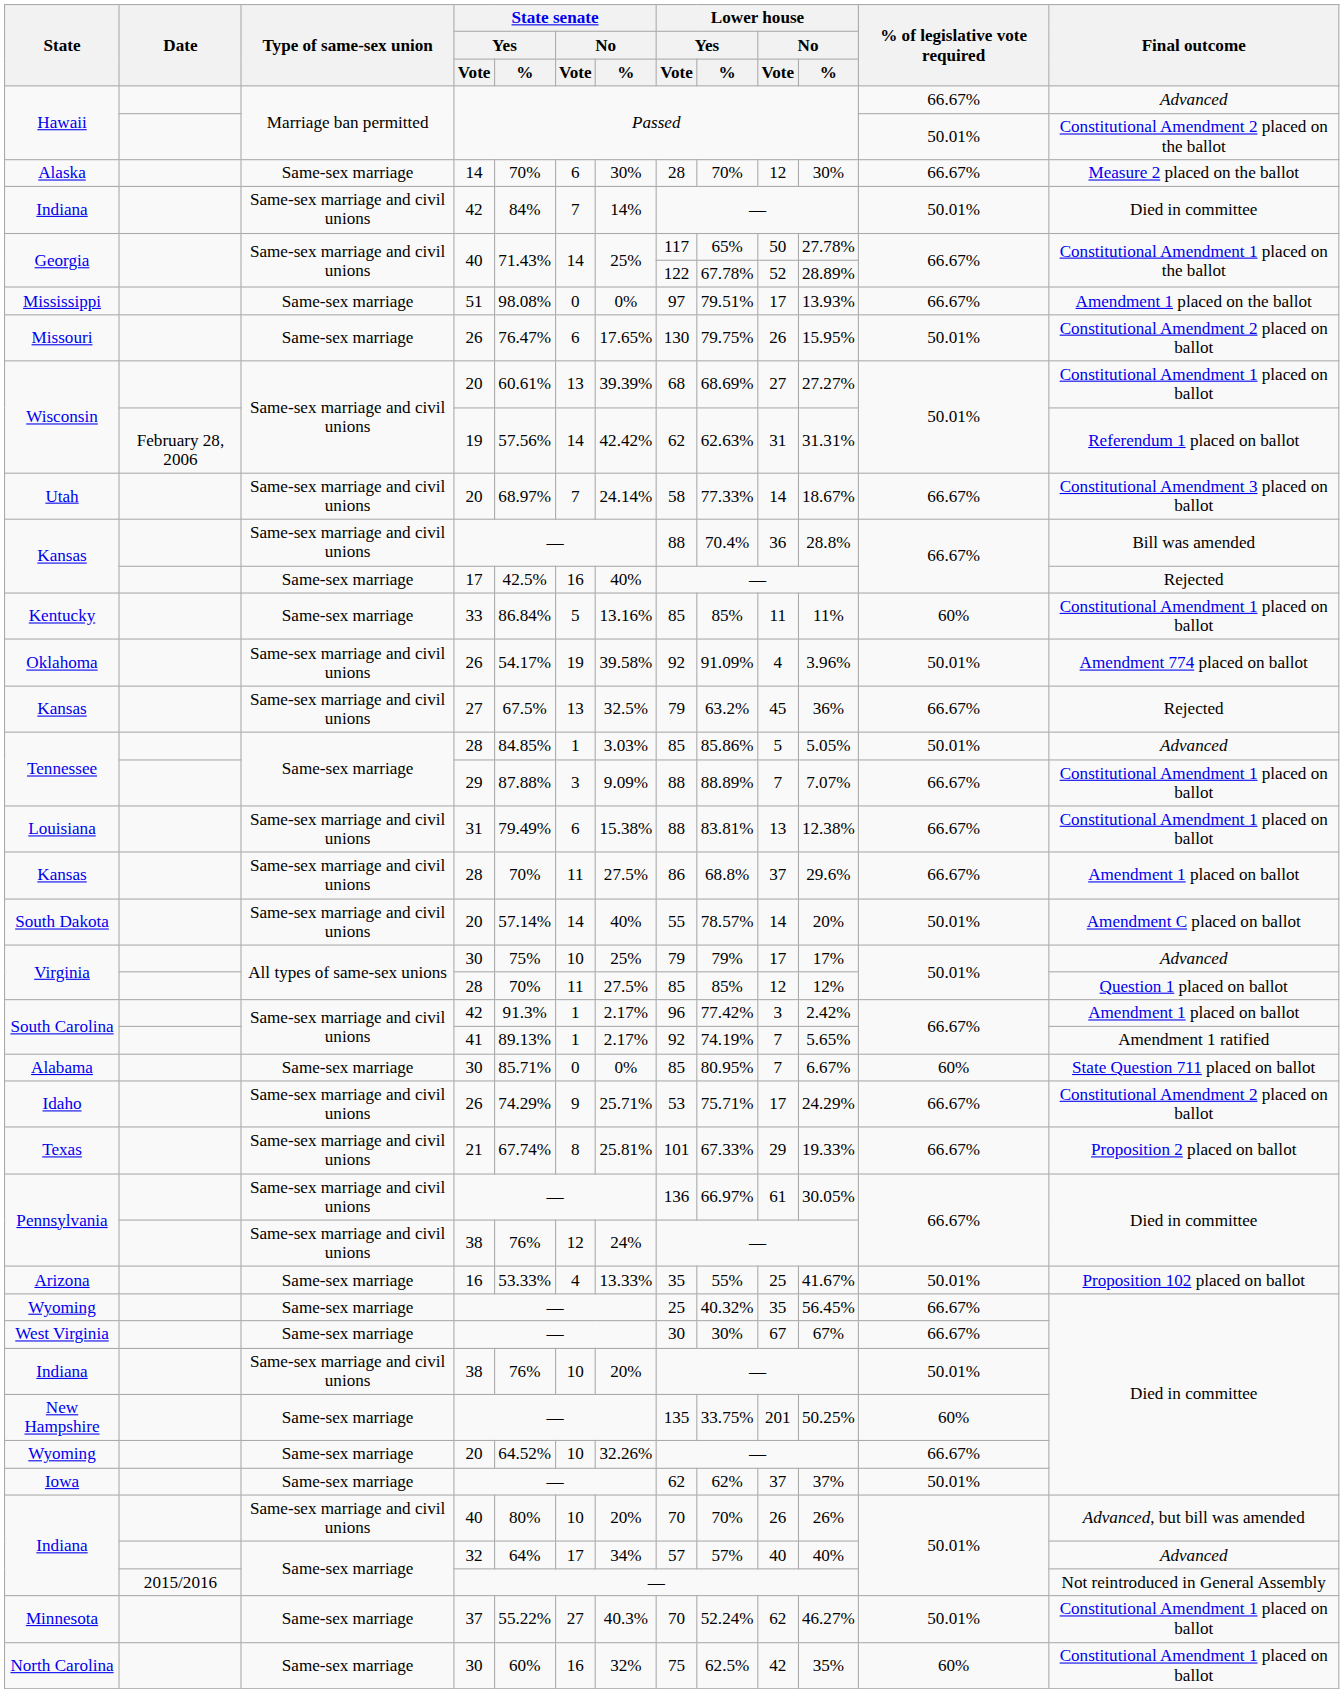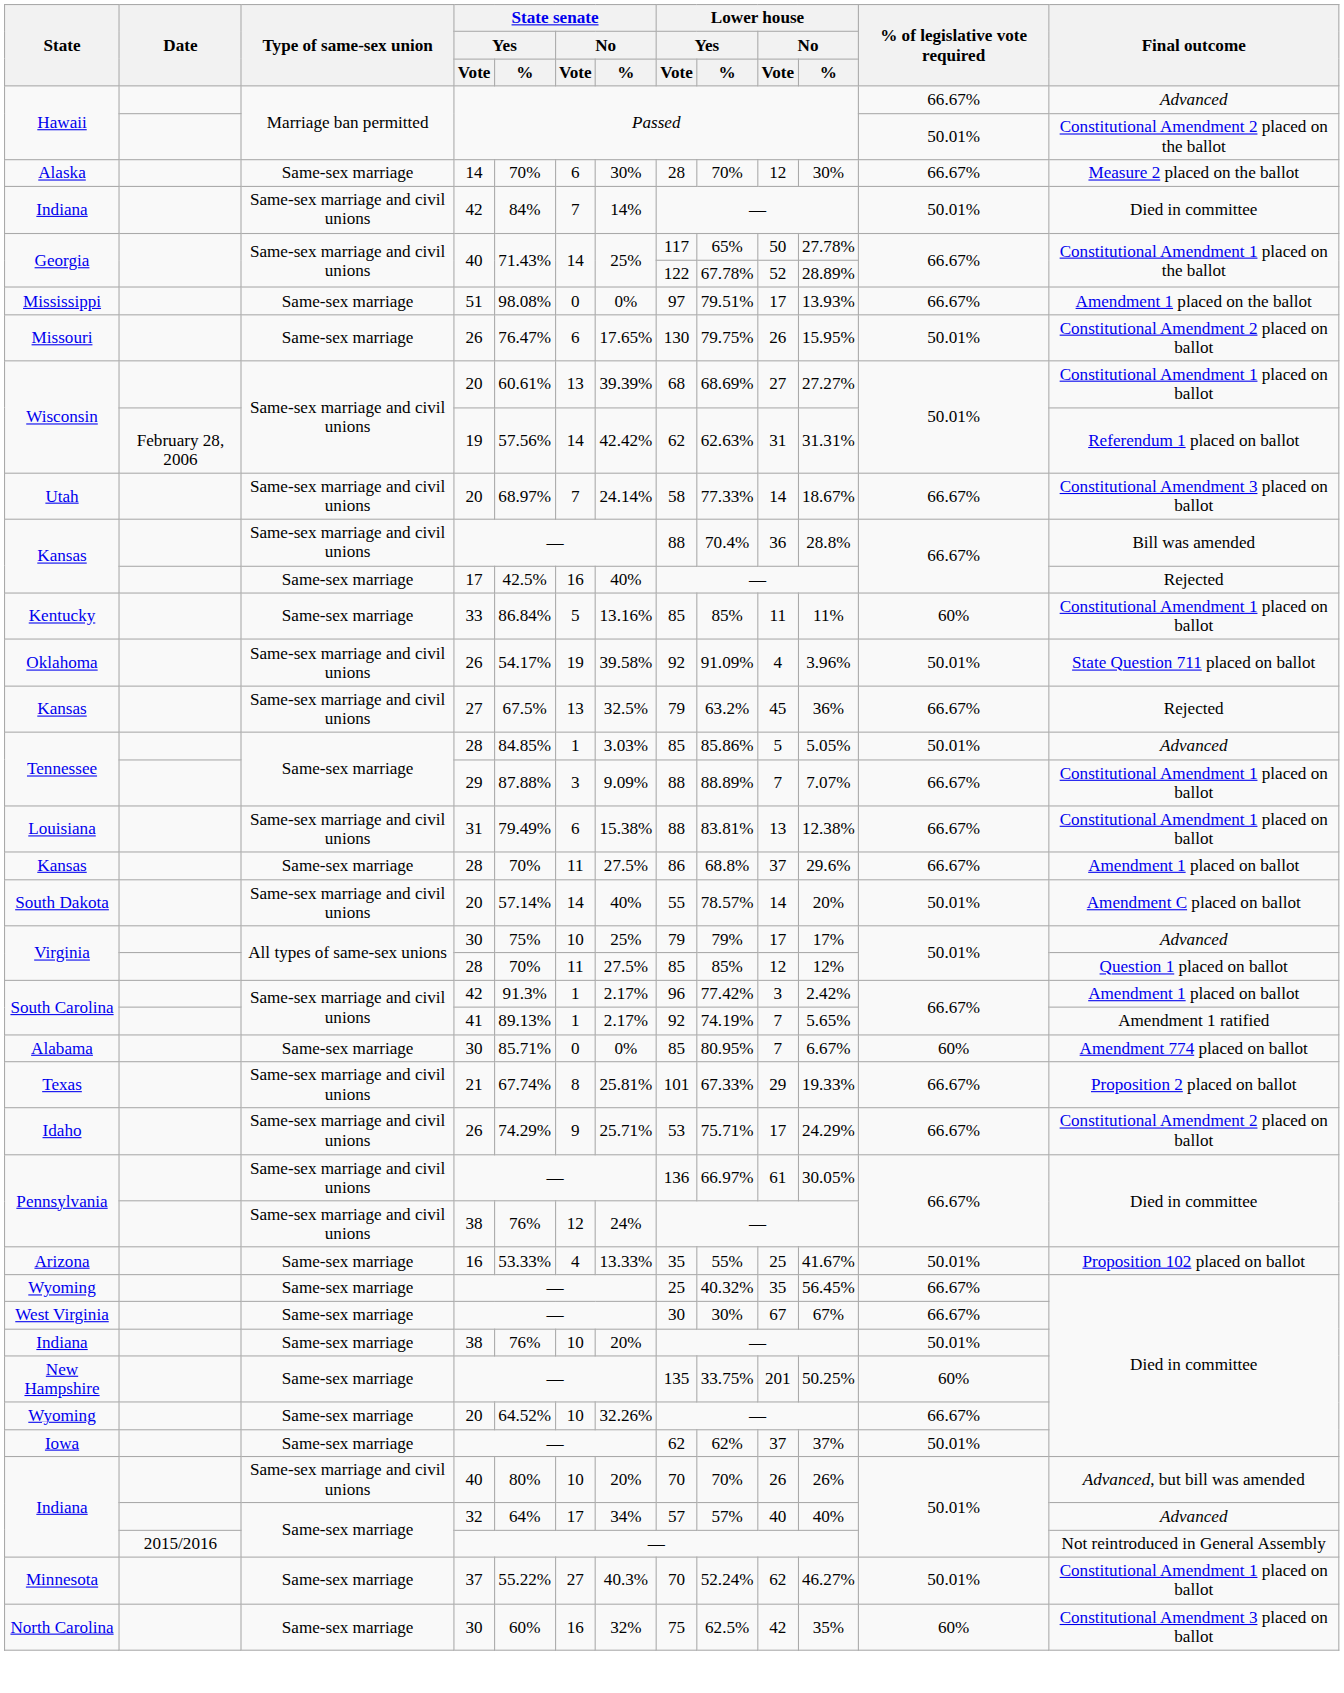(1194, 662) Amendment 774 placed on ballot -> (1194, 662) State Question 711 placed on ballot
(348, 875) Same-sex marriage and civil unions -> (348, 865) Same-sex marriage
(1194, 1067) State Question 711 placed on ballot -> (1194, 1047) Amendment 774 placed on ballot
rows swapped: (62, 1150) <-> (62, 1103)
(348, 1371) Same-sex marriage and civil unions -> (348, 1342) Same-sex marriage
(1194, 1665) Constitutional Amendment 1 placed on ballot -> (1194, 1626) Constitutional Amendment 3 placed on ballot
